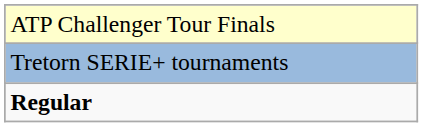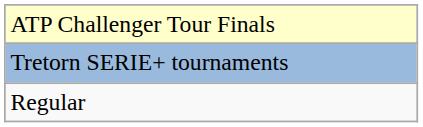(51, 101) bold -> (48, 101) normal
